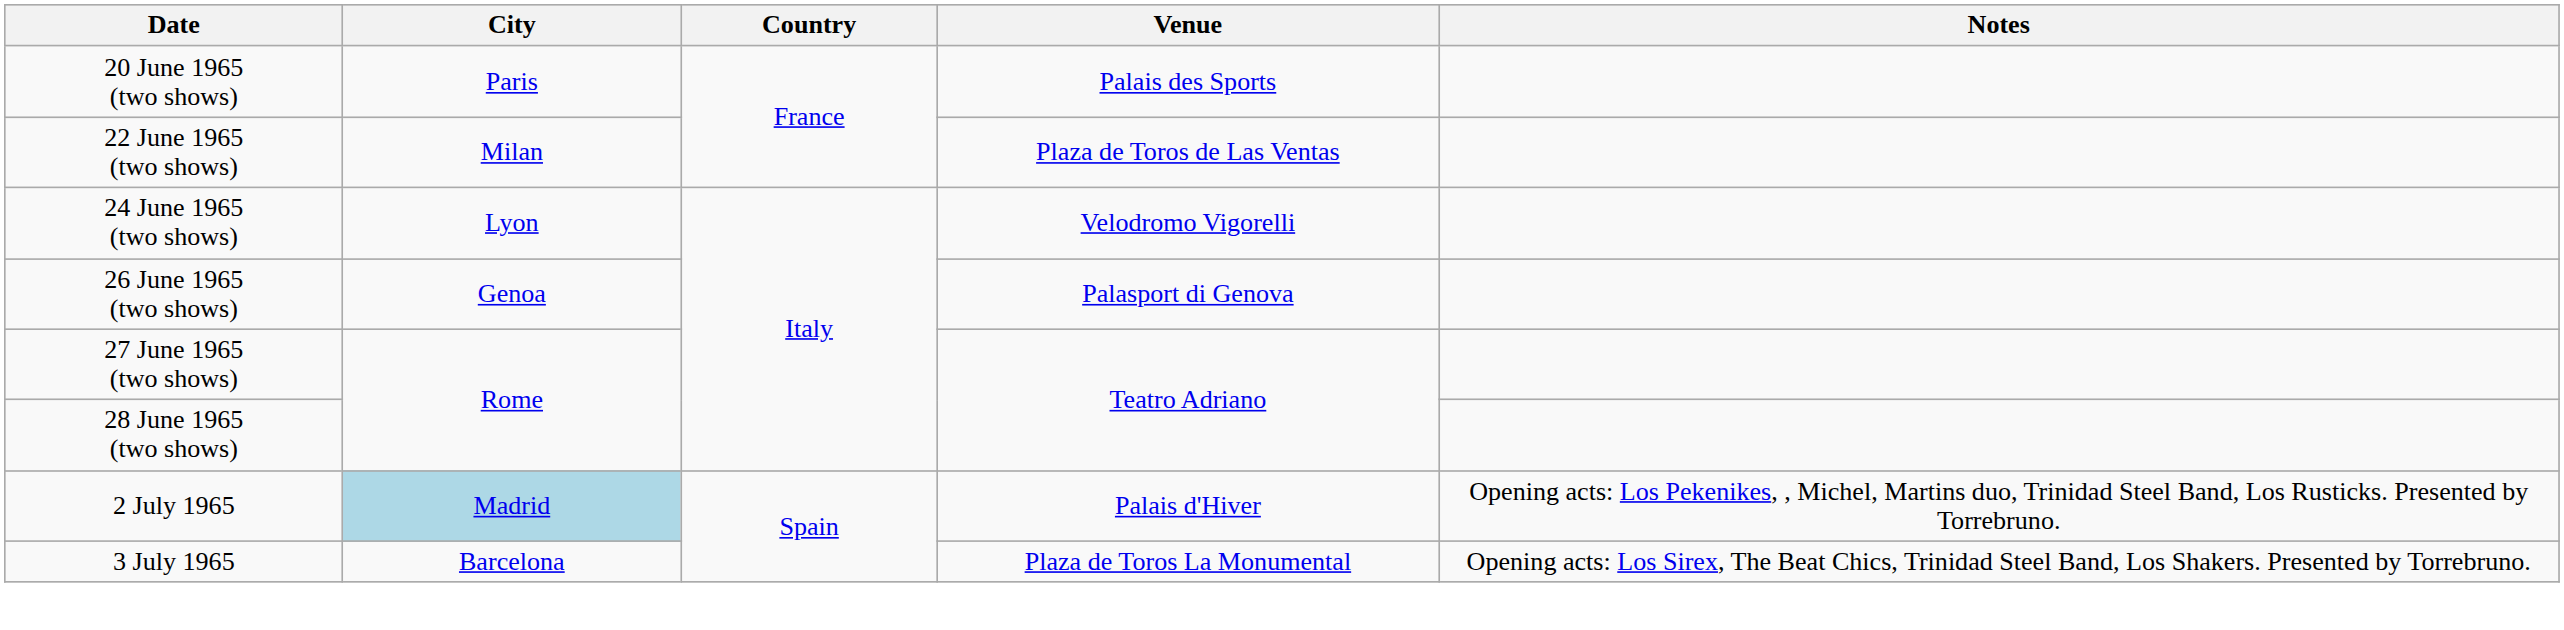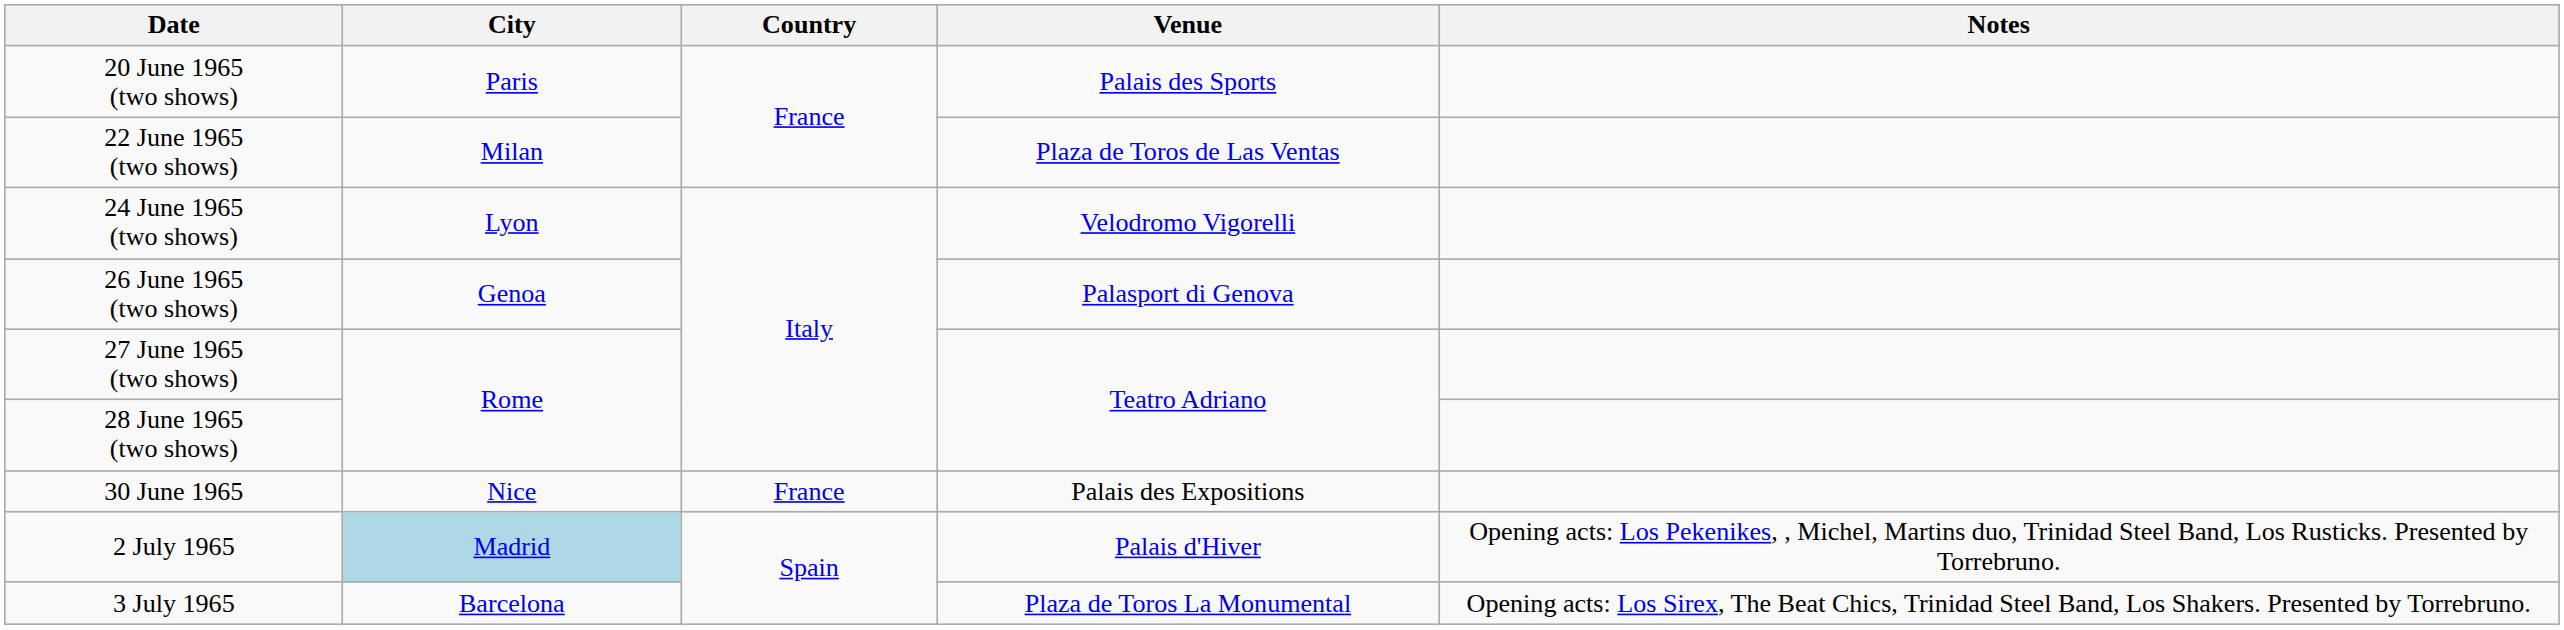+ row: (174, 490)
